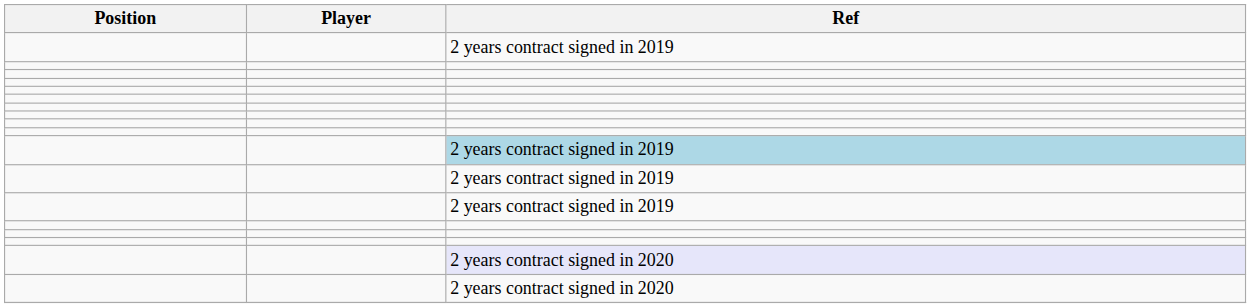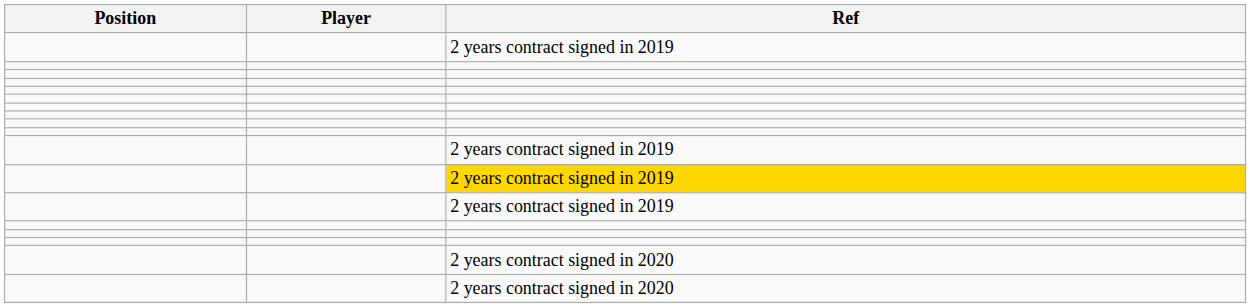(562, 149) lightblue background -> (562, 149) no background
(562, 178) no background -> (562, 178) gold background
(562, 259) lavender background -> (562, 259) no background
